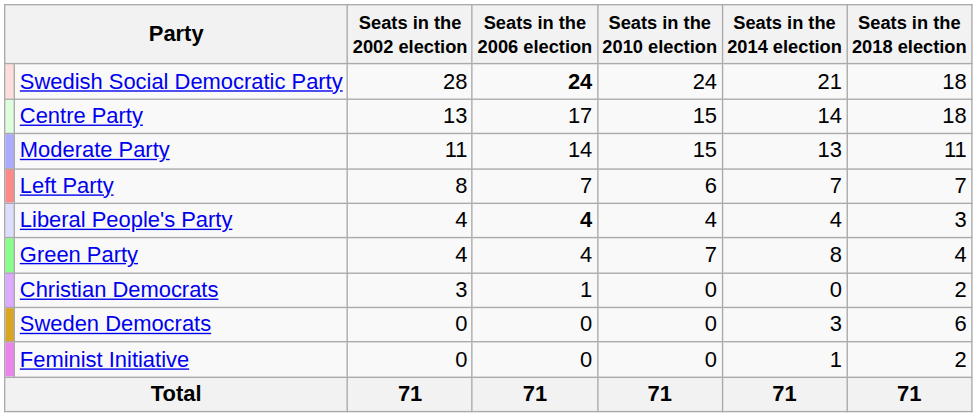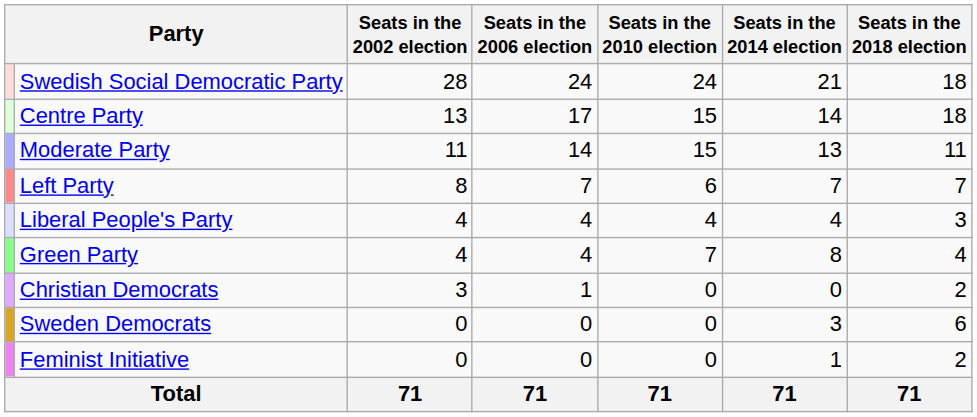(580, 81) bold -> (580, 81) normal
(586, 220) bold -> (586, 220) normal
